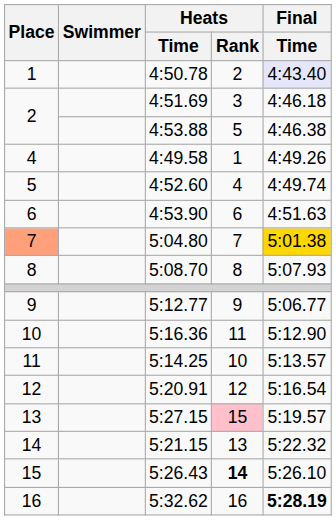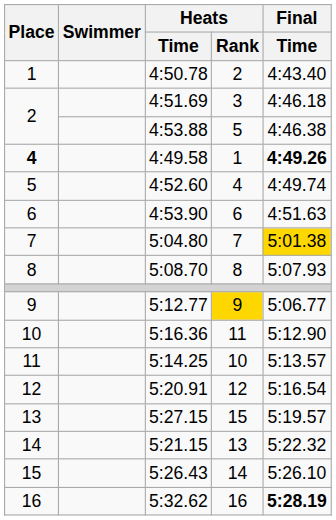(297, 74) lavender background -> (297, 74) no background
(32, 158) normal -> (32, 158) bold
(297, 158) normal -> (297, 158) bold
(32, 241) lightsalmon background -> (32, 241) no background
(237, 305) no background -> (237, 305) gold background
(237, 417) pink background -> (237, 417) no background
(237, 473) bold -> (237, 473) normal
